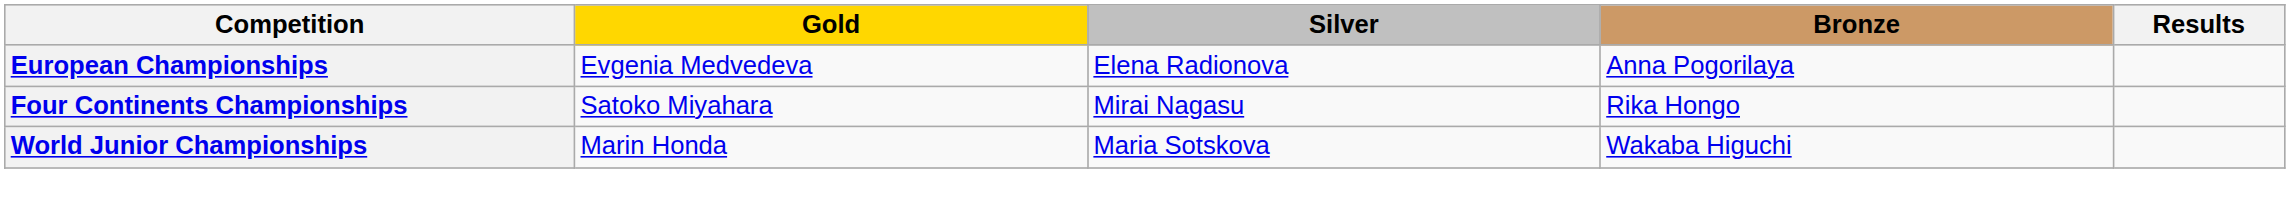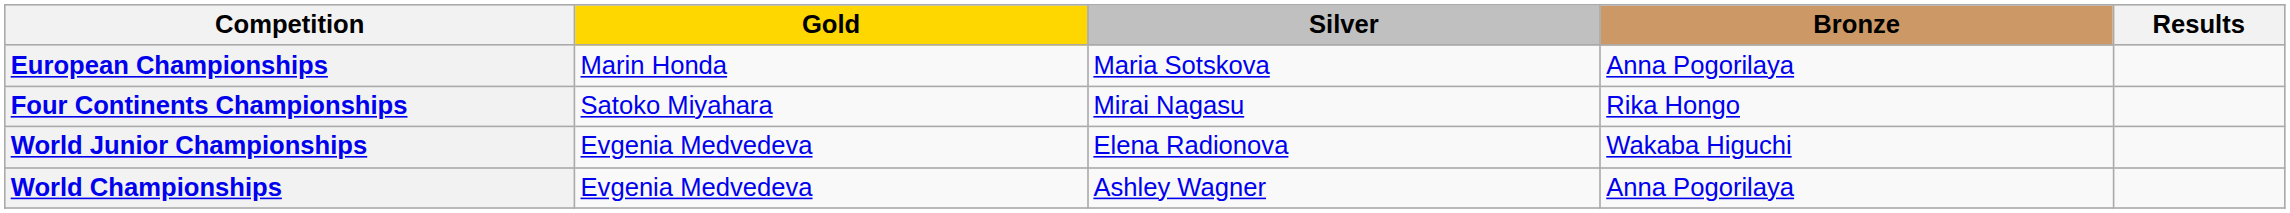(697, 65) Evgenia Medvedeva -> (654, 65) Marin Honda
(1191, 65) Elena Radionova -> (1182, 65) Maria Sotskova
(654, 146) Marin Honda -> (697, 146) Evgenia Medvedeva
(1182, 146) Maria Sotskova -> (1191, 146) Elena Radionova
+ row: (146, 187)
